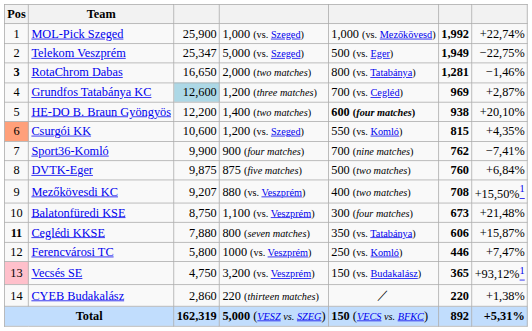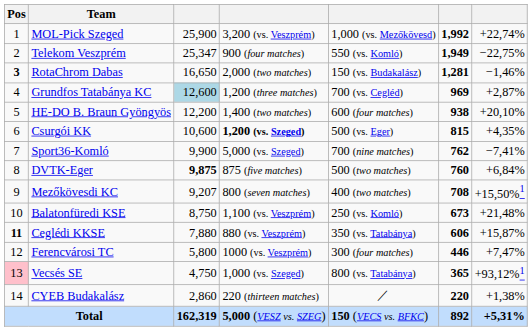(263, 33) 1,000 (vs. Szeged) -> (269, 33) 3,200 (vs. Veszprém)
(263, 53) 5,000 (vs. Szeged) -> (263, 53) 900 (four matches)
(362, 53) 500 (vs. Eger) -> (367, 53) 550 (vs. Komló)
(373, 72) 800 (vs. Tatabánya) -> (376, 72) 150 (vs. Budakalász)
(373, 111) bold -> (372, 111) normal
(16, 131) lightsalmon background -> (16, 131) no background
(263, 131) normal -> (263, 131) bold
(367, 131) 550 (vs. Komló) -> (362, 131) 500 (vs. Eger)
(263, 151) 900 (four matches) -> (263, 151) 5,000 (vs. Szeged)
(203, 170) normal -> (203, 170) bold
(264, 191) 880 (vs. Veszprém) -> (266, 191) 800 (seven matches)
(372, 212) 300 (four matches) -> (367, 212) 250 (vs. Komló)
(266, 232) 800 (seven matches) -> (264, 232) 880 (vs. Veszprém)
(367, 252) 250 (vs. Komló) -> (372, 252) 300 (four matches)
(269, 273) 3,200 (vs. Veszprém) -> (263, 273) 1,000 (vs. Szeged)
(376, 273) 150 (vs. Budakalász) -> (373, 273) 800 (vs. Tatabánya)
